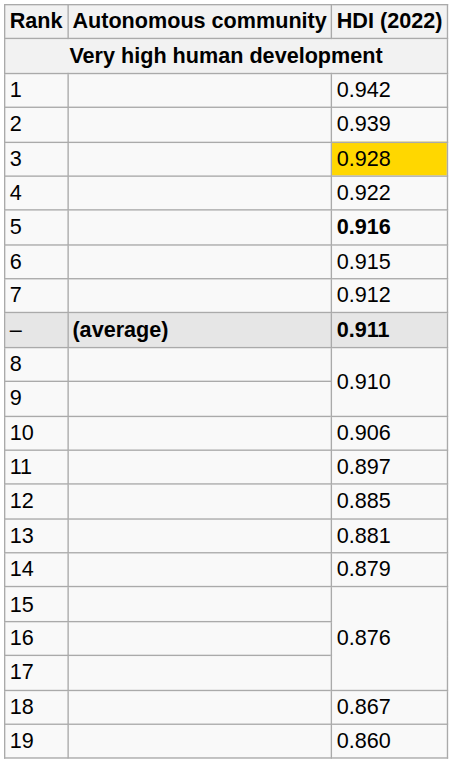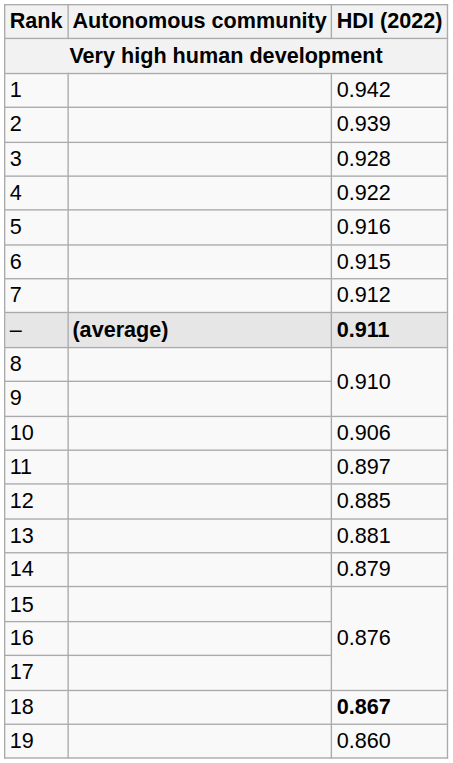(364, 158) gold background -> (364, 158) no background
(364, 227) bold -> (364, 227) normal
(364, 706) normal -> (364, 706) bold
